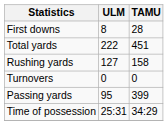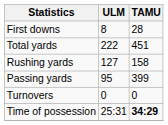rows swapped: (39, 95) <-> (30, 79)
(145, 112) normal -> (145, 112) bold
